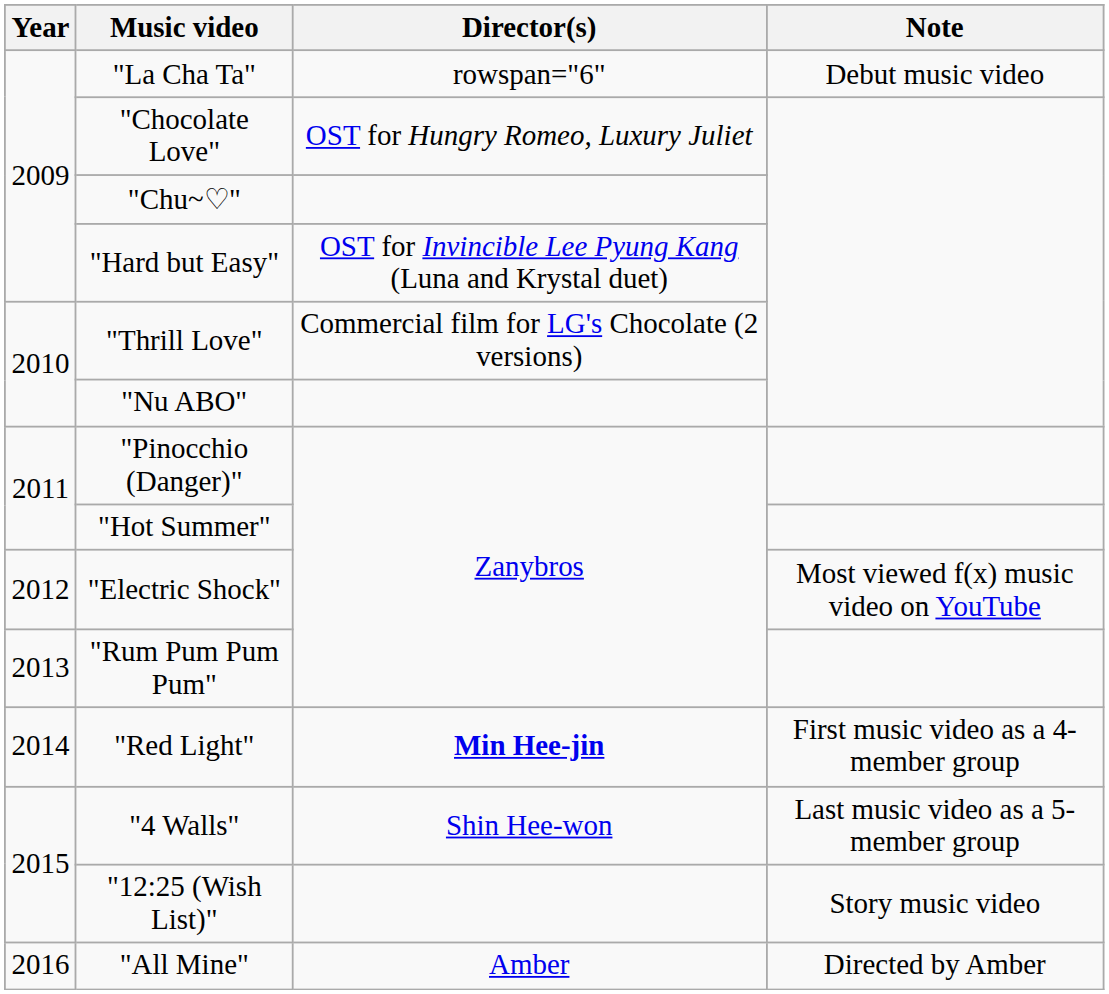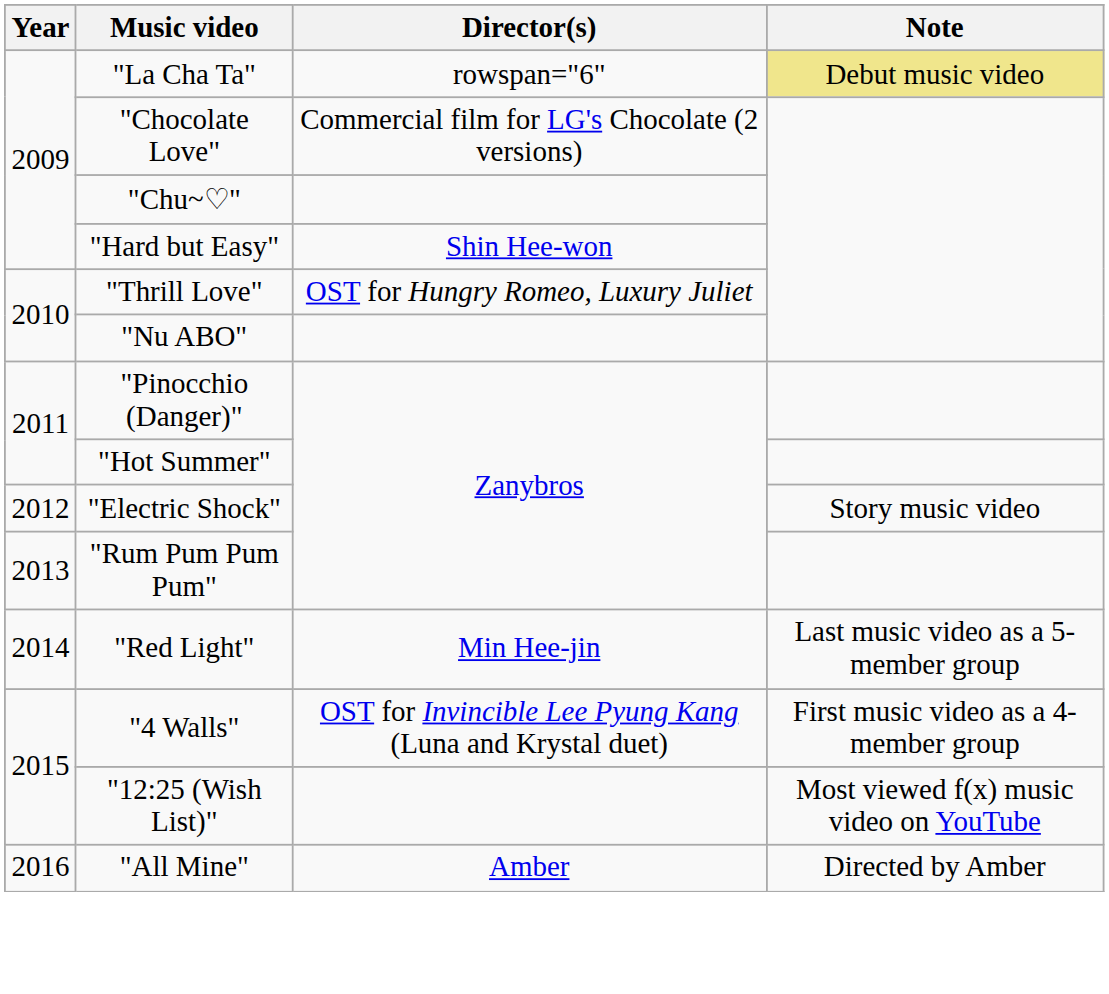(935, 73) no background -> (935, 73) khaki background
(529, 135) OST for Hungry Romeo, Luxury Juliet -> (529, 135) Commercial film for LG's Chocolate (2 versions)
(529, 261) OST for Invincible Lee Pyung Kang (Luna and Krystal duet) -> (529, 245) Shin Hee-won
(529, 340) Commercial film for LG's Chocolate (2 versions) -> (529, 291) OST for Hungry Romeo, Luxury Juliet
(935, 589) Most viewed f(x) music video on YouTube -> (935, 507) Story music video
(529, 746) bold -> (529, 648) normal
(935, 746) First music video as a 4-member group -> (935, 648) Last music video as a 5-member group
(529, 824) Shin Hee-won -> (529, 727) OST for Invincible Lee Pyung Kang (Luna and Krystal duet)
(935, 824) Last music video as a 5-member group -> (935, 727) First music video as a 4-member group
(935, 903) Story music video -> (935, 805) Most viewed f(x) music video on YouTube
